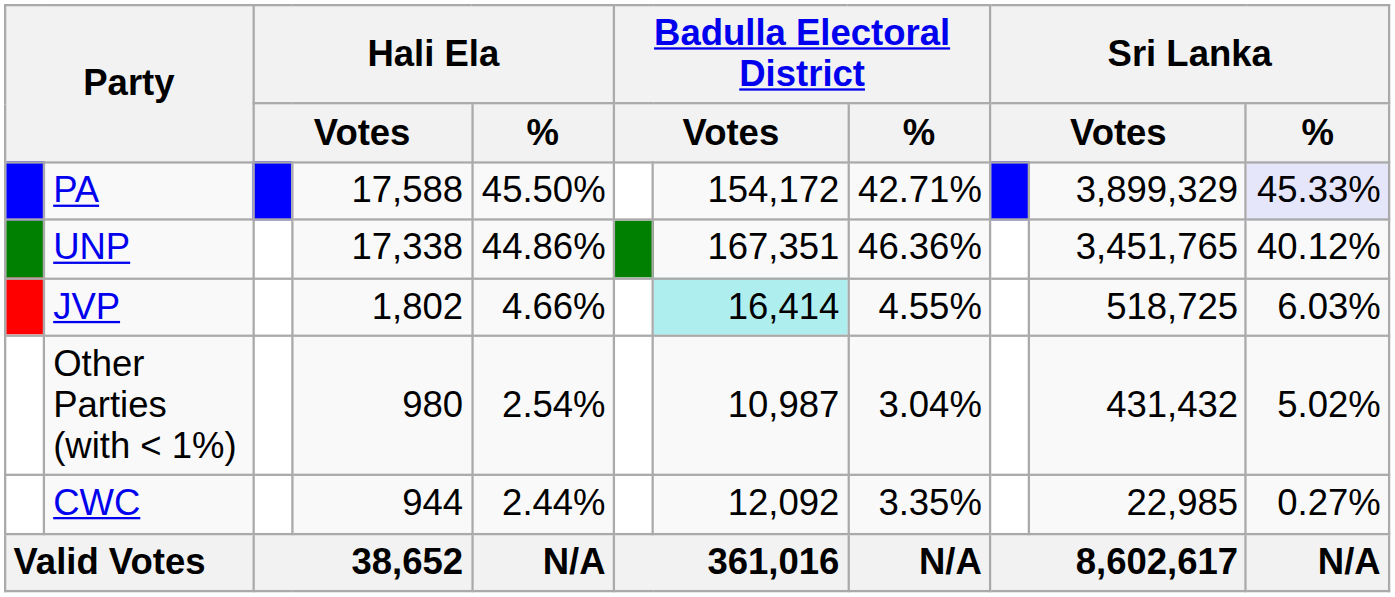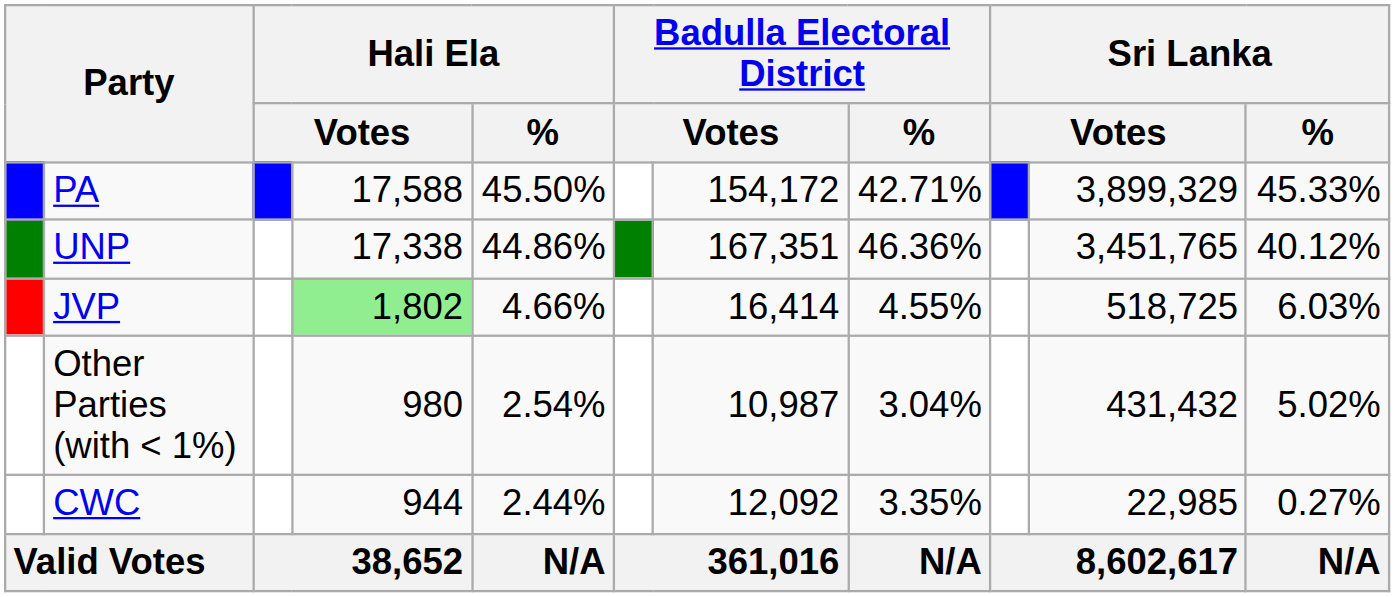(1319, 190) lavender background -> (1319, 190) no background
(417, 305) no background -> (417, 305) lightgreen background
(784, 305) paleturquoise background -> (784, 305) no background
